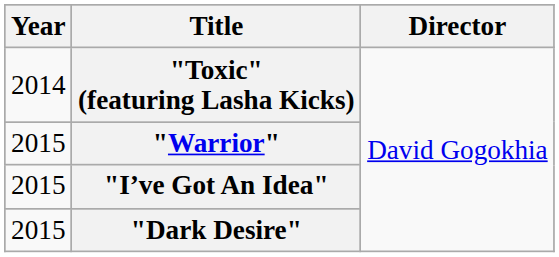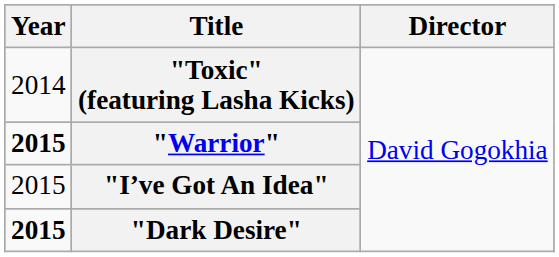(38, 142) normal -> (38, 142) bold
(38, 229) normal -> (38, 229) bold
